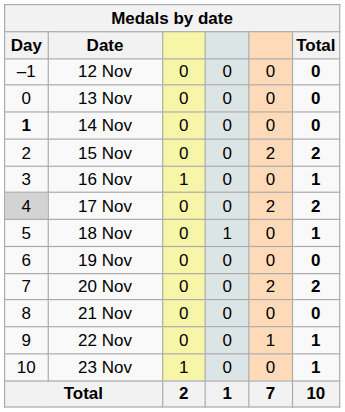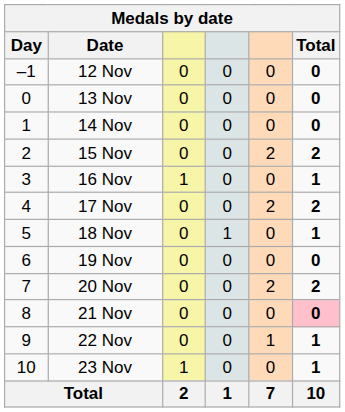(26, 126) bold -> (26, 126) normal
(26, 206) lightgrey background -> (26, 206) no background
(316, 314) no background -> (316, 314) pink background
